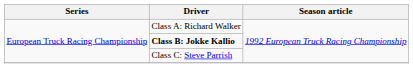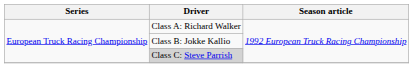(193, 41) bold -> (191, 41) normal
(192, 55) no background -> (192, 55) lightgrey background
